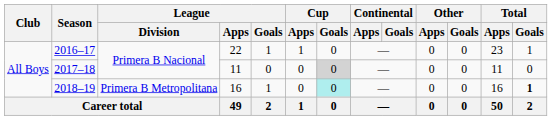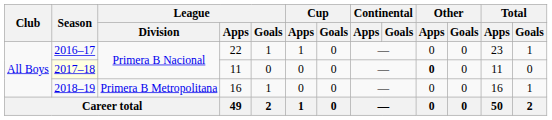(75, 69) no background -> (75, 69) lightyellow background
(334, 69) lightgrey background -> (334, 69) no background
(432, 69) normal -> (432, 69) bold
(334, 87) paleturquoise background -> (334, 87) no background
(530, 87) bold -> (530, 87) normal
